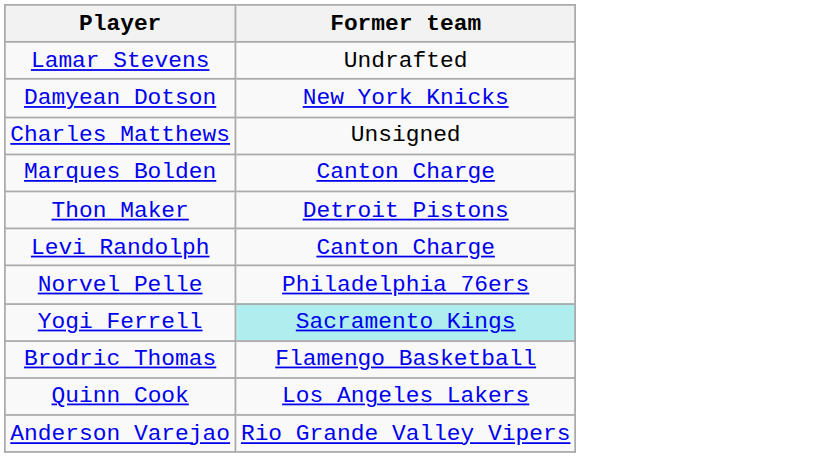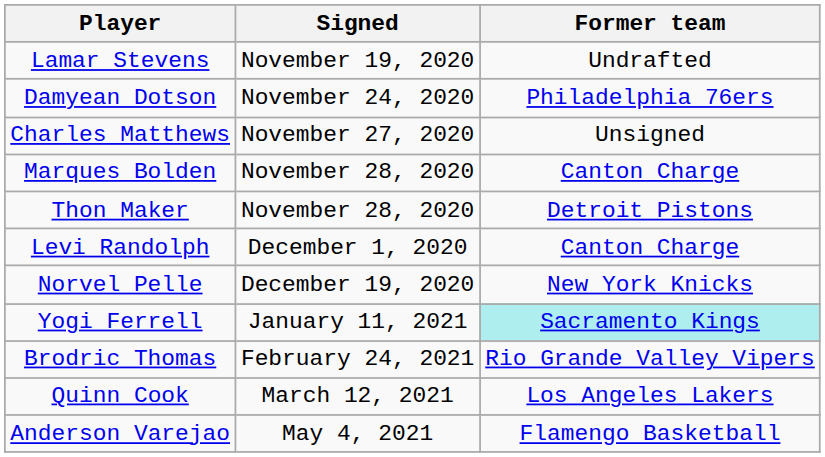+ column: (358, 24)
(406, 98) New York Knicks -> (650, 98) Philadelphia 76ers
(406, 285) Philadelphia 76ers -> (650, 285) New York Knicks
(406, 359) Flamengo Basketball -> (650, 359) Rio Grande Valley Vipers
(406, 434) Rio Grande Valley Vipers -> (650, 434) Flamengo Basketball
